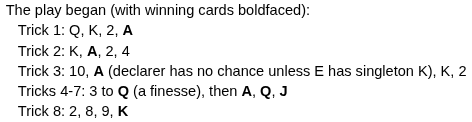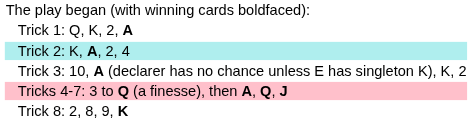(68, 51) no background -> (68, 51) paleturquoise background
(147, 91) no background -> (147, 91) pink background
